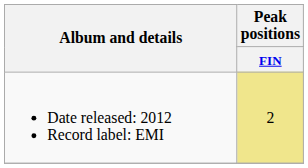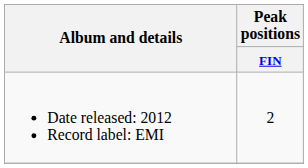(270, 117) khaki background -> (270, 117) no background
